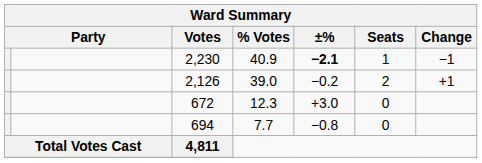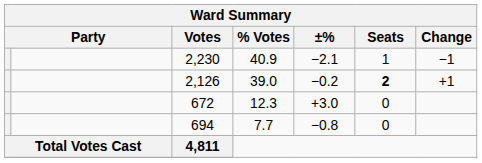(325, 59) bold -> (325, 59) normal
(386, 81) normal -> (386, 81) bold
